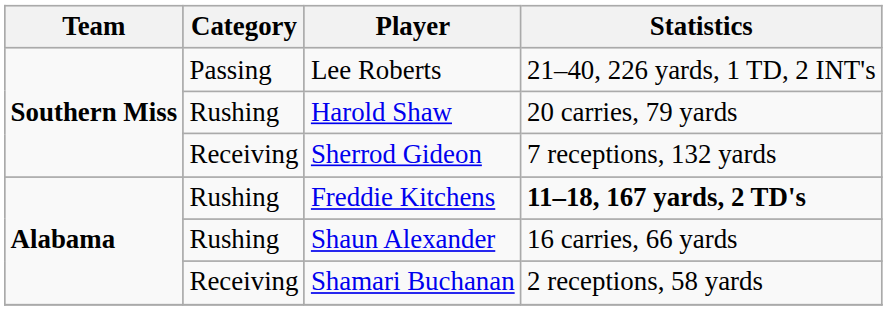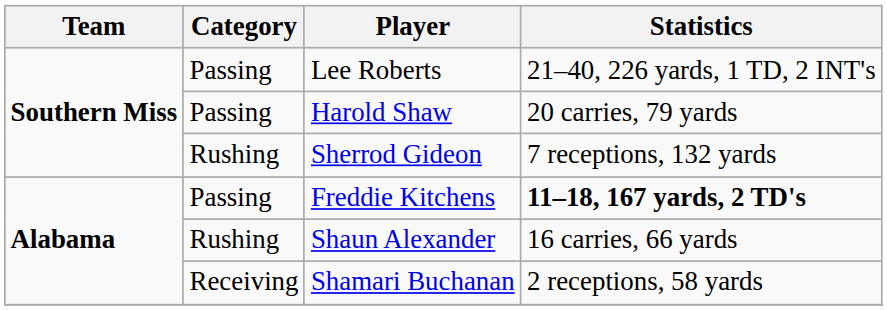(234, 111) Rushing -> (231, 111) Passing
(244, 154) Receiving -> (234, 154) Rushing
(234, 197) Rushing -> (231, 197) Passing
